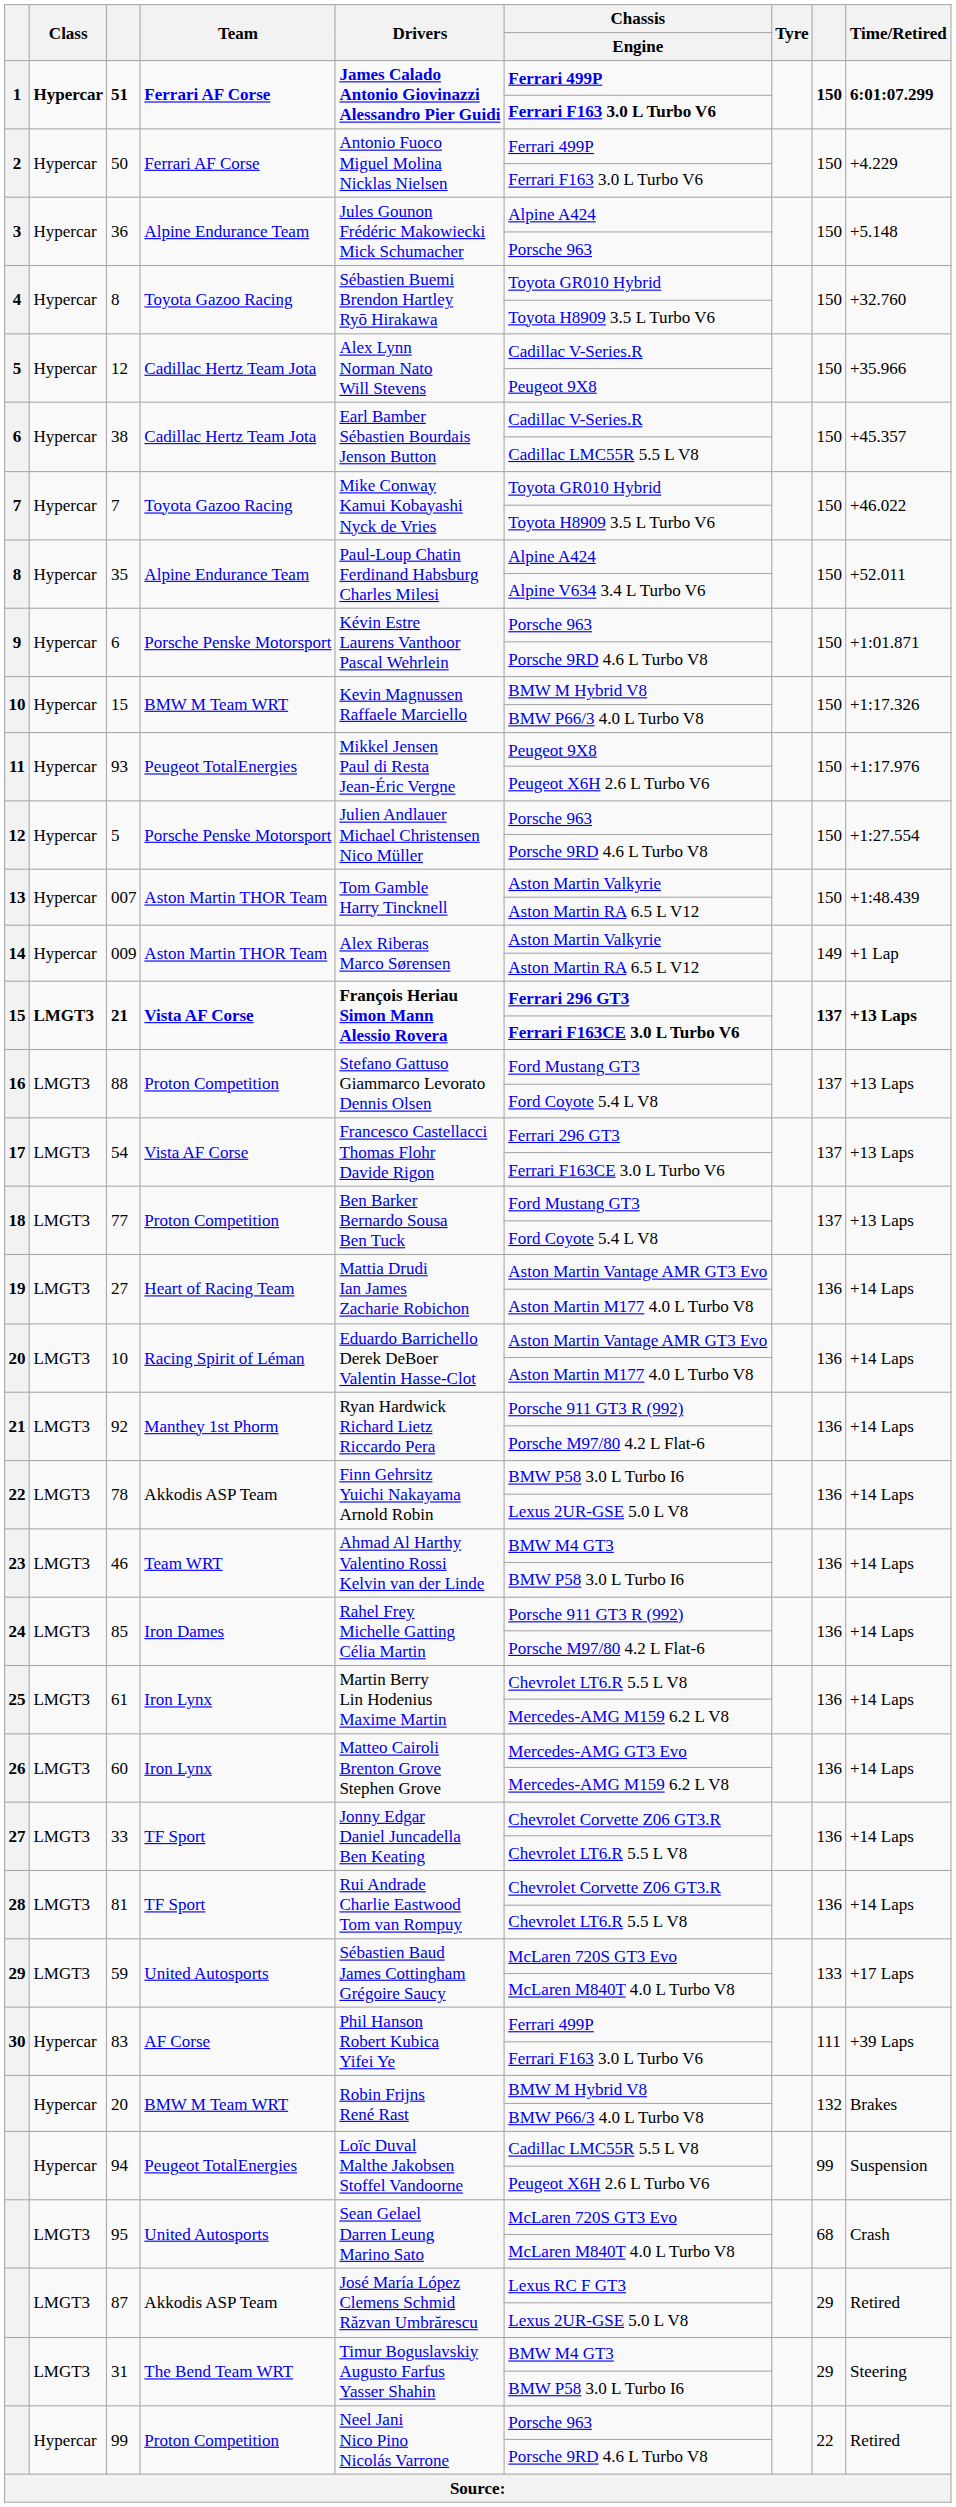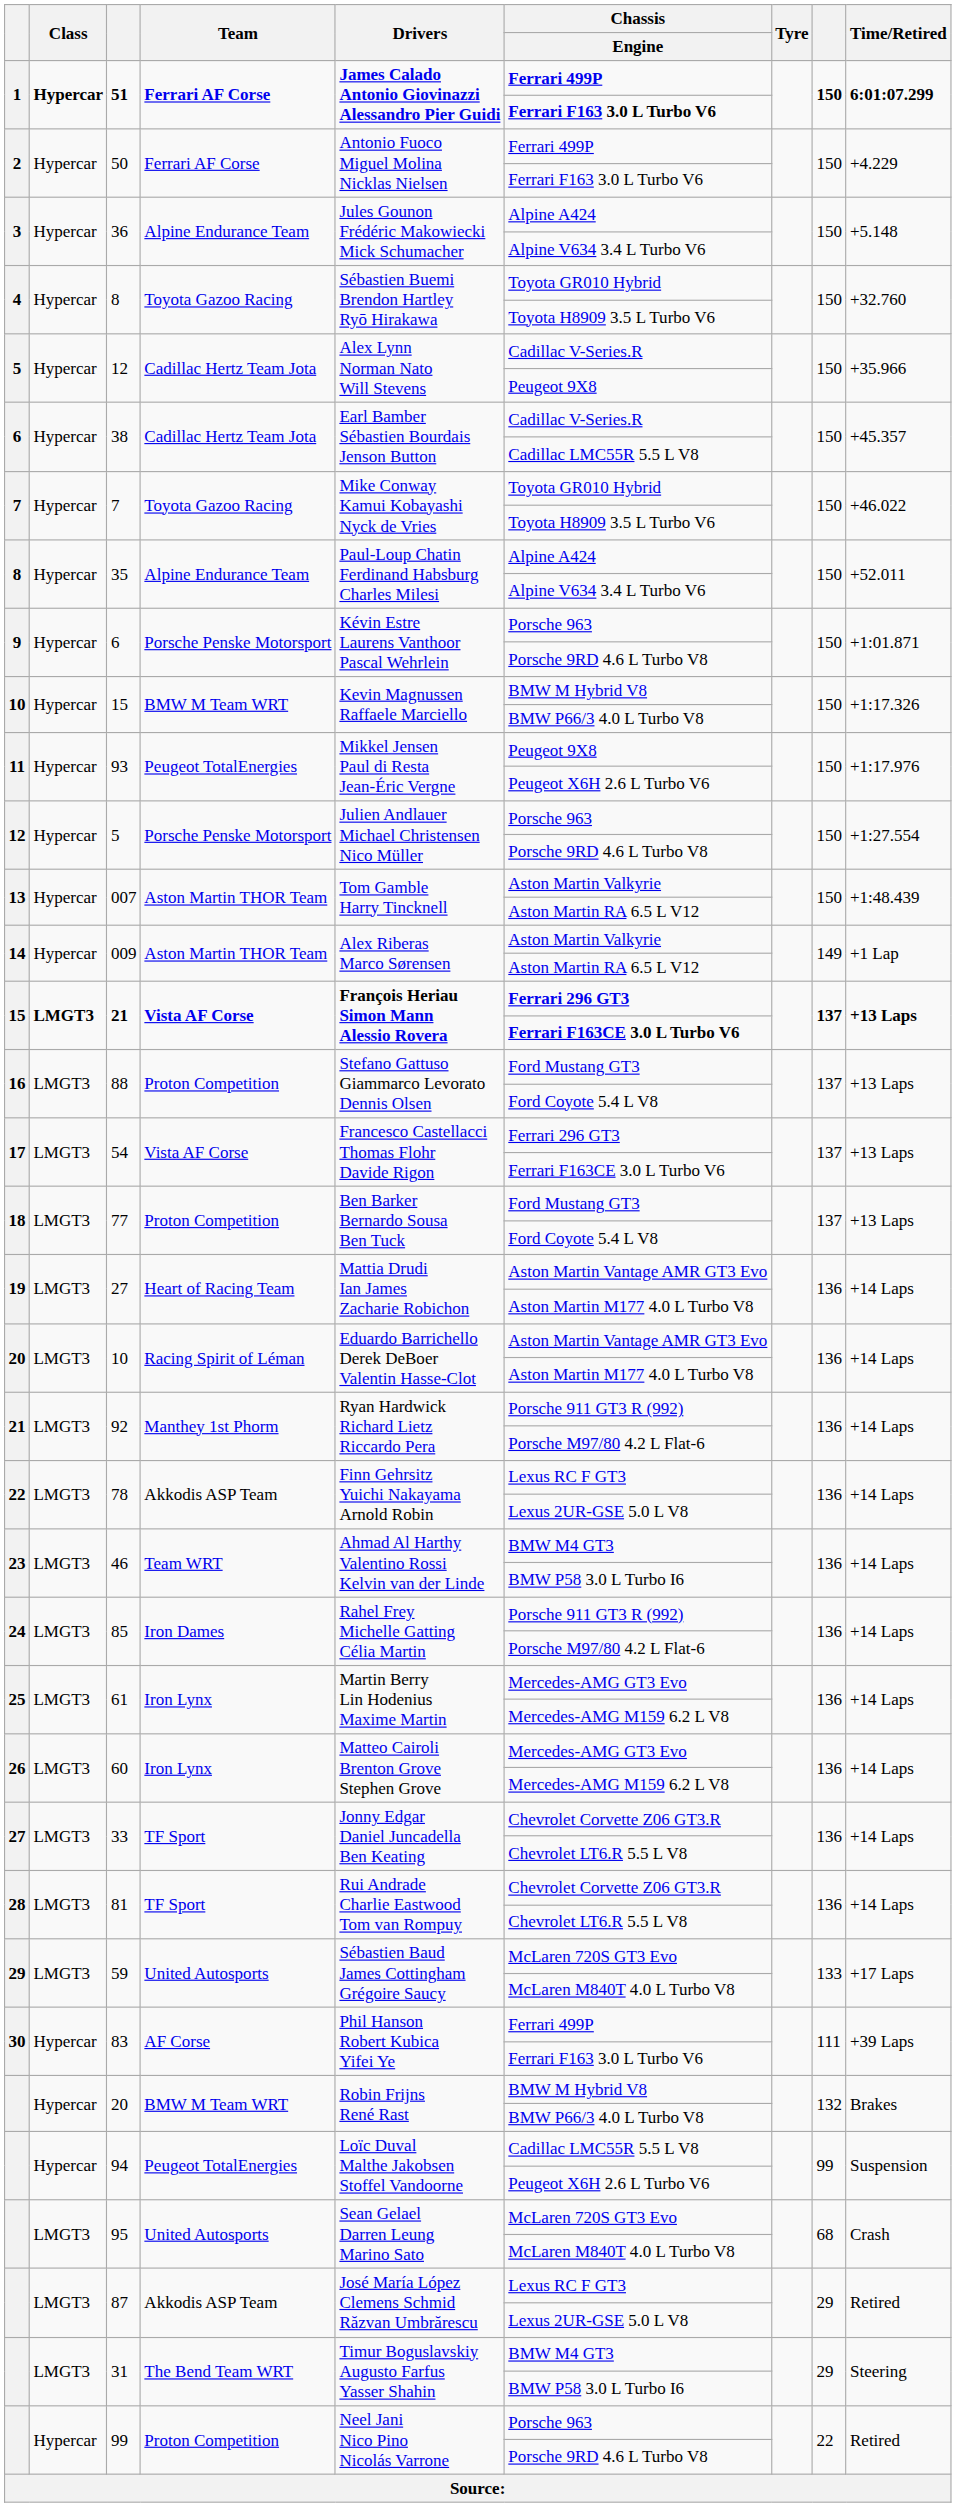(550, 248) Porsche 963 -> (607, 248) Alpine V634 3.4 L Turbo V6
(596, 1477) BMW P58 3.0 L Turbo I6 -> (567, 1477) Lexus RC F GT3
(598, 1682) Chevrolet LT6.R 5.5 L V8 -> (598, 1682) Mercedes-AMG GT3 Evo
